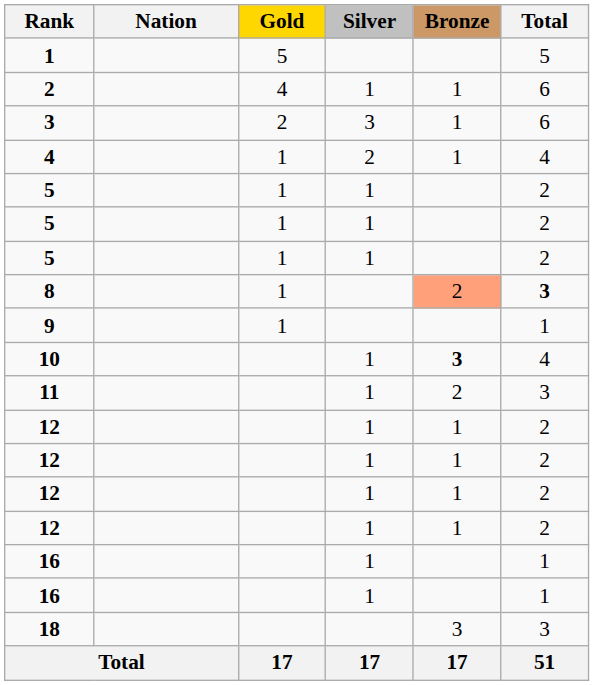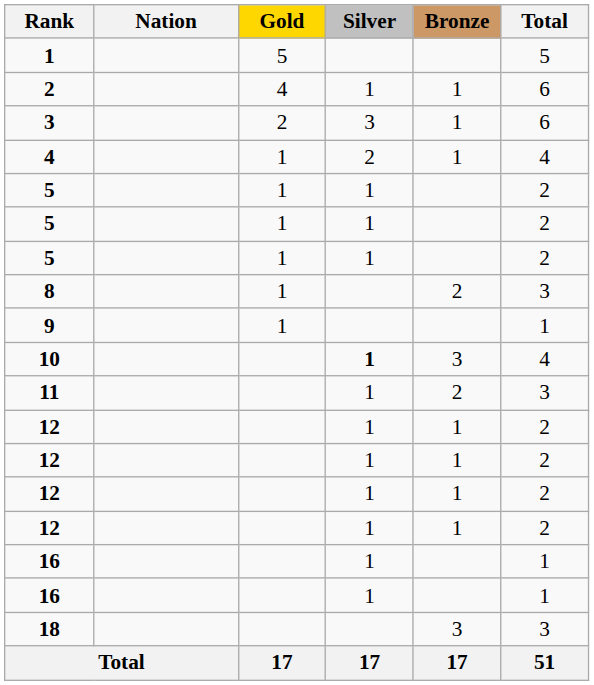(457, 291) lightsalmon background -> (457, 291) no background
(545, 291) bold -> (545, 291) normal
(370, 358) normal -> (370, 358) bold
(457, 358) bold -> (457, 358) normal
